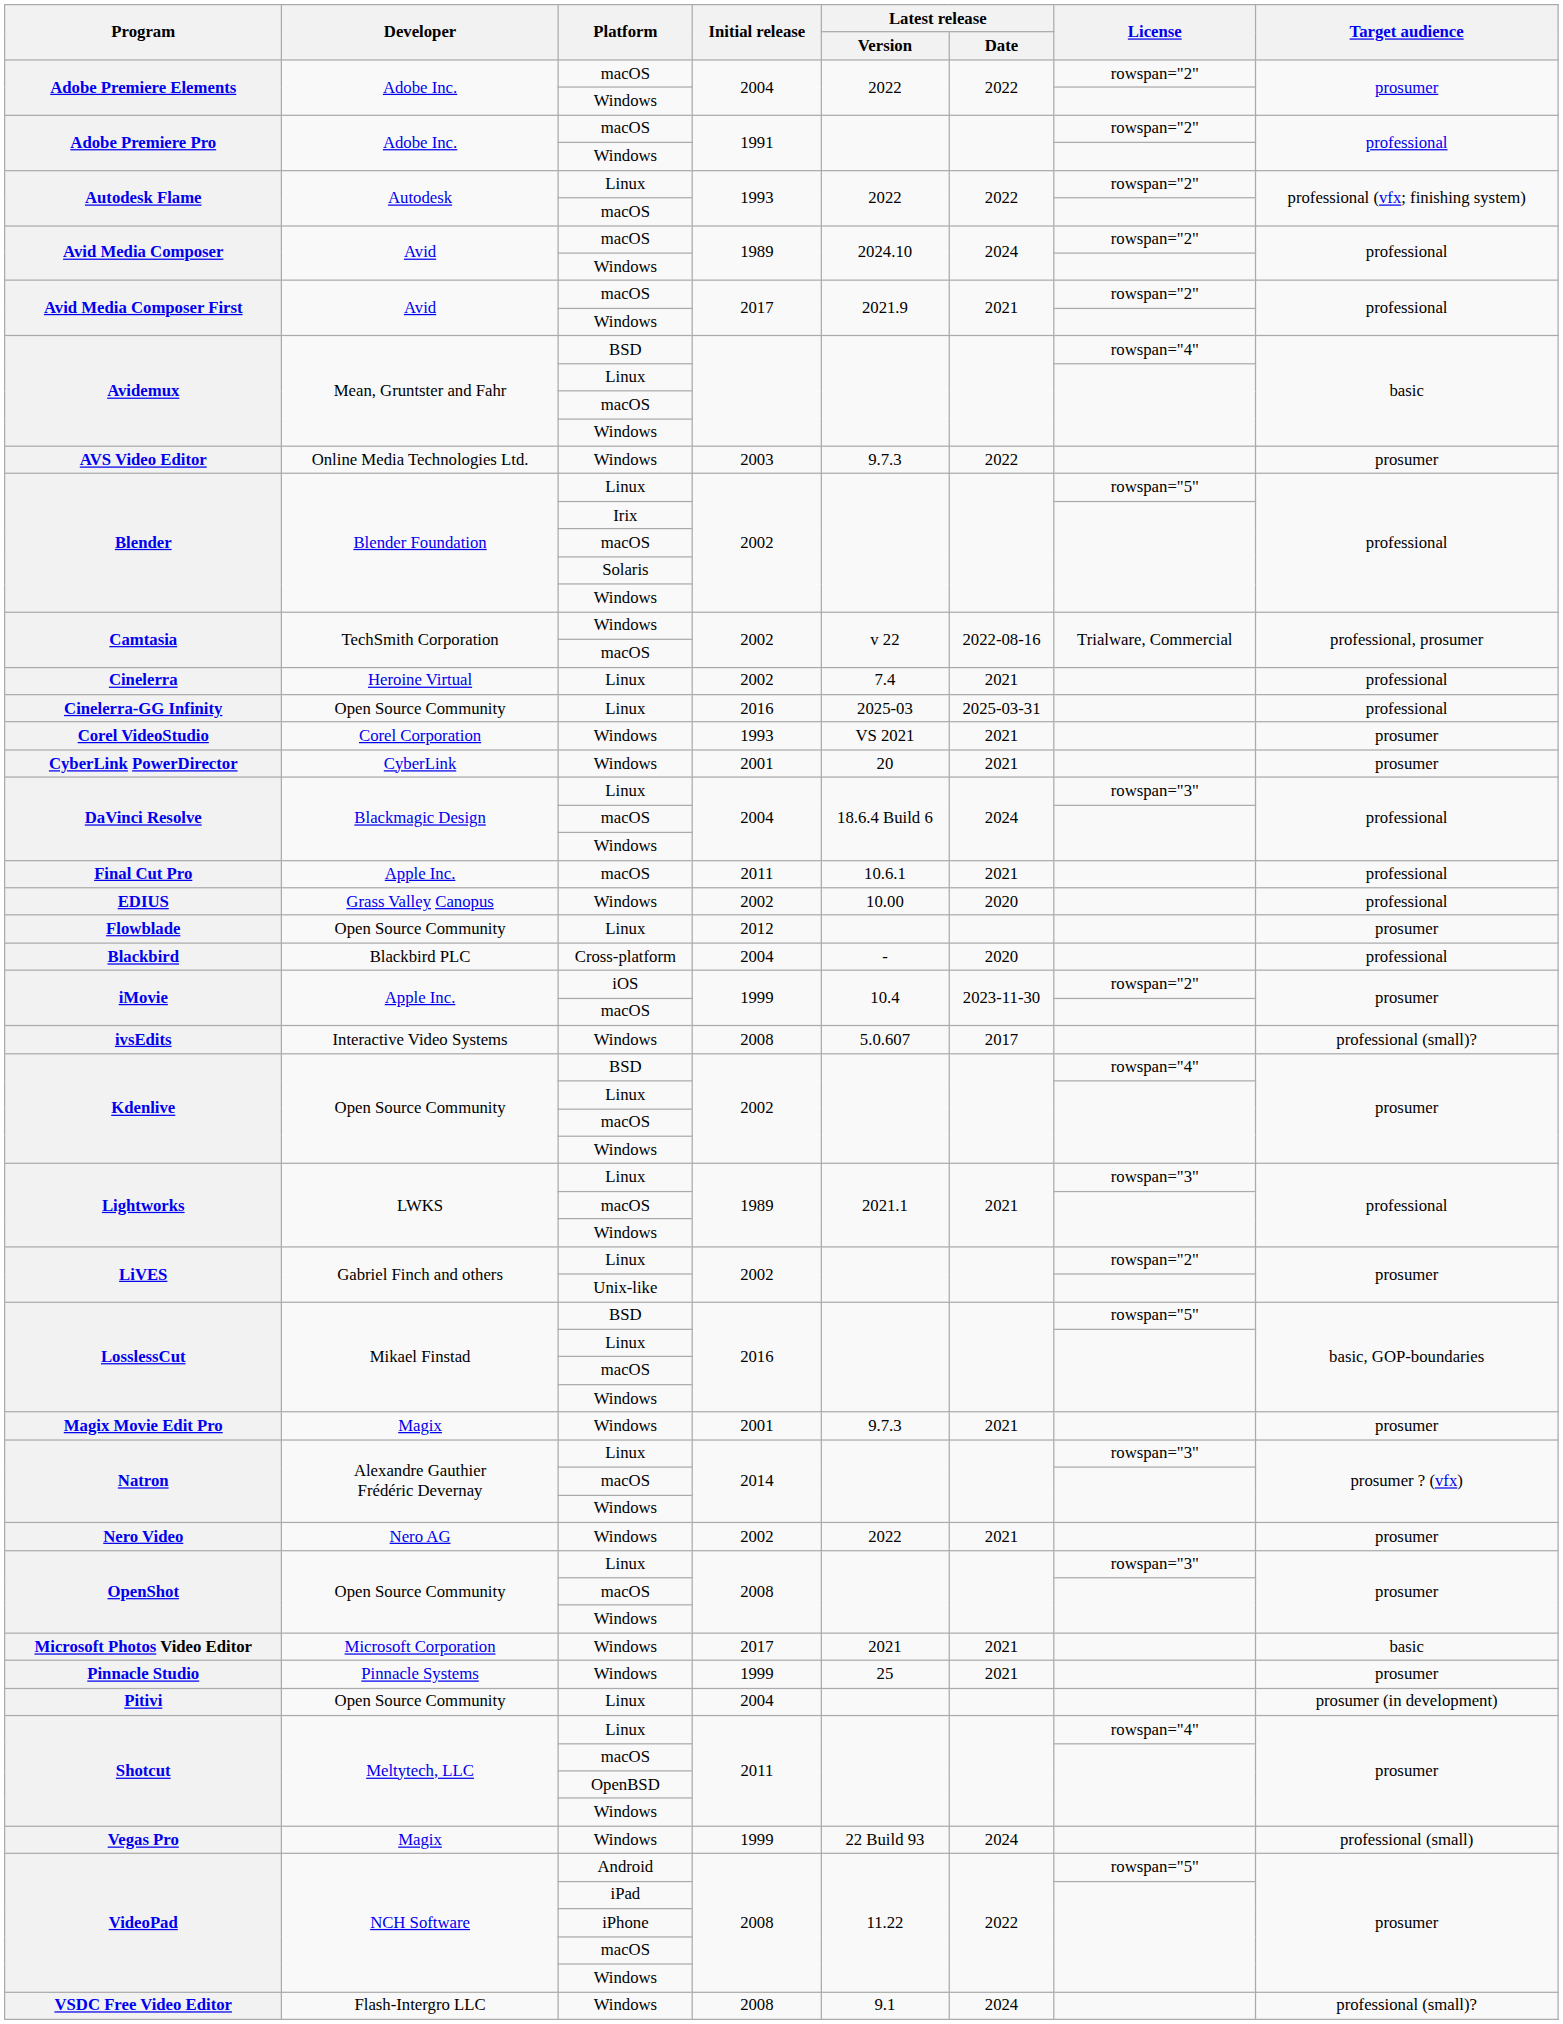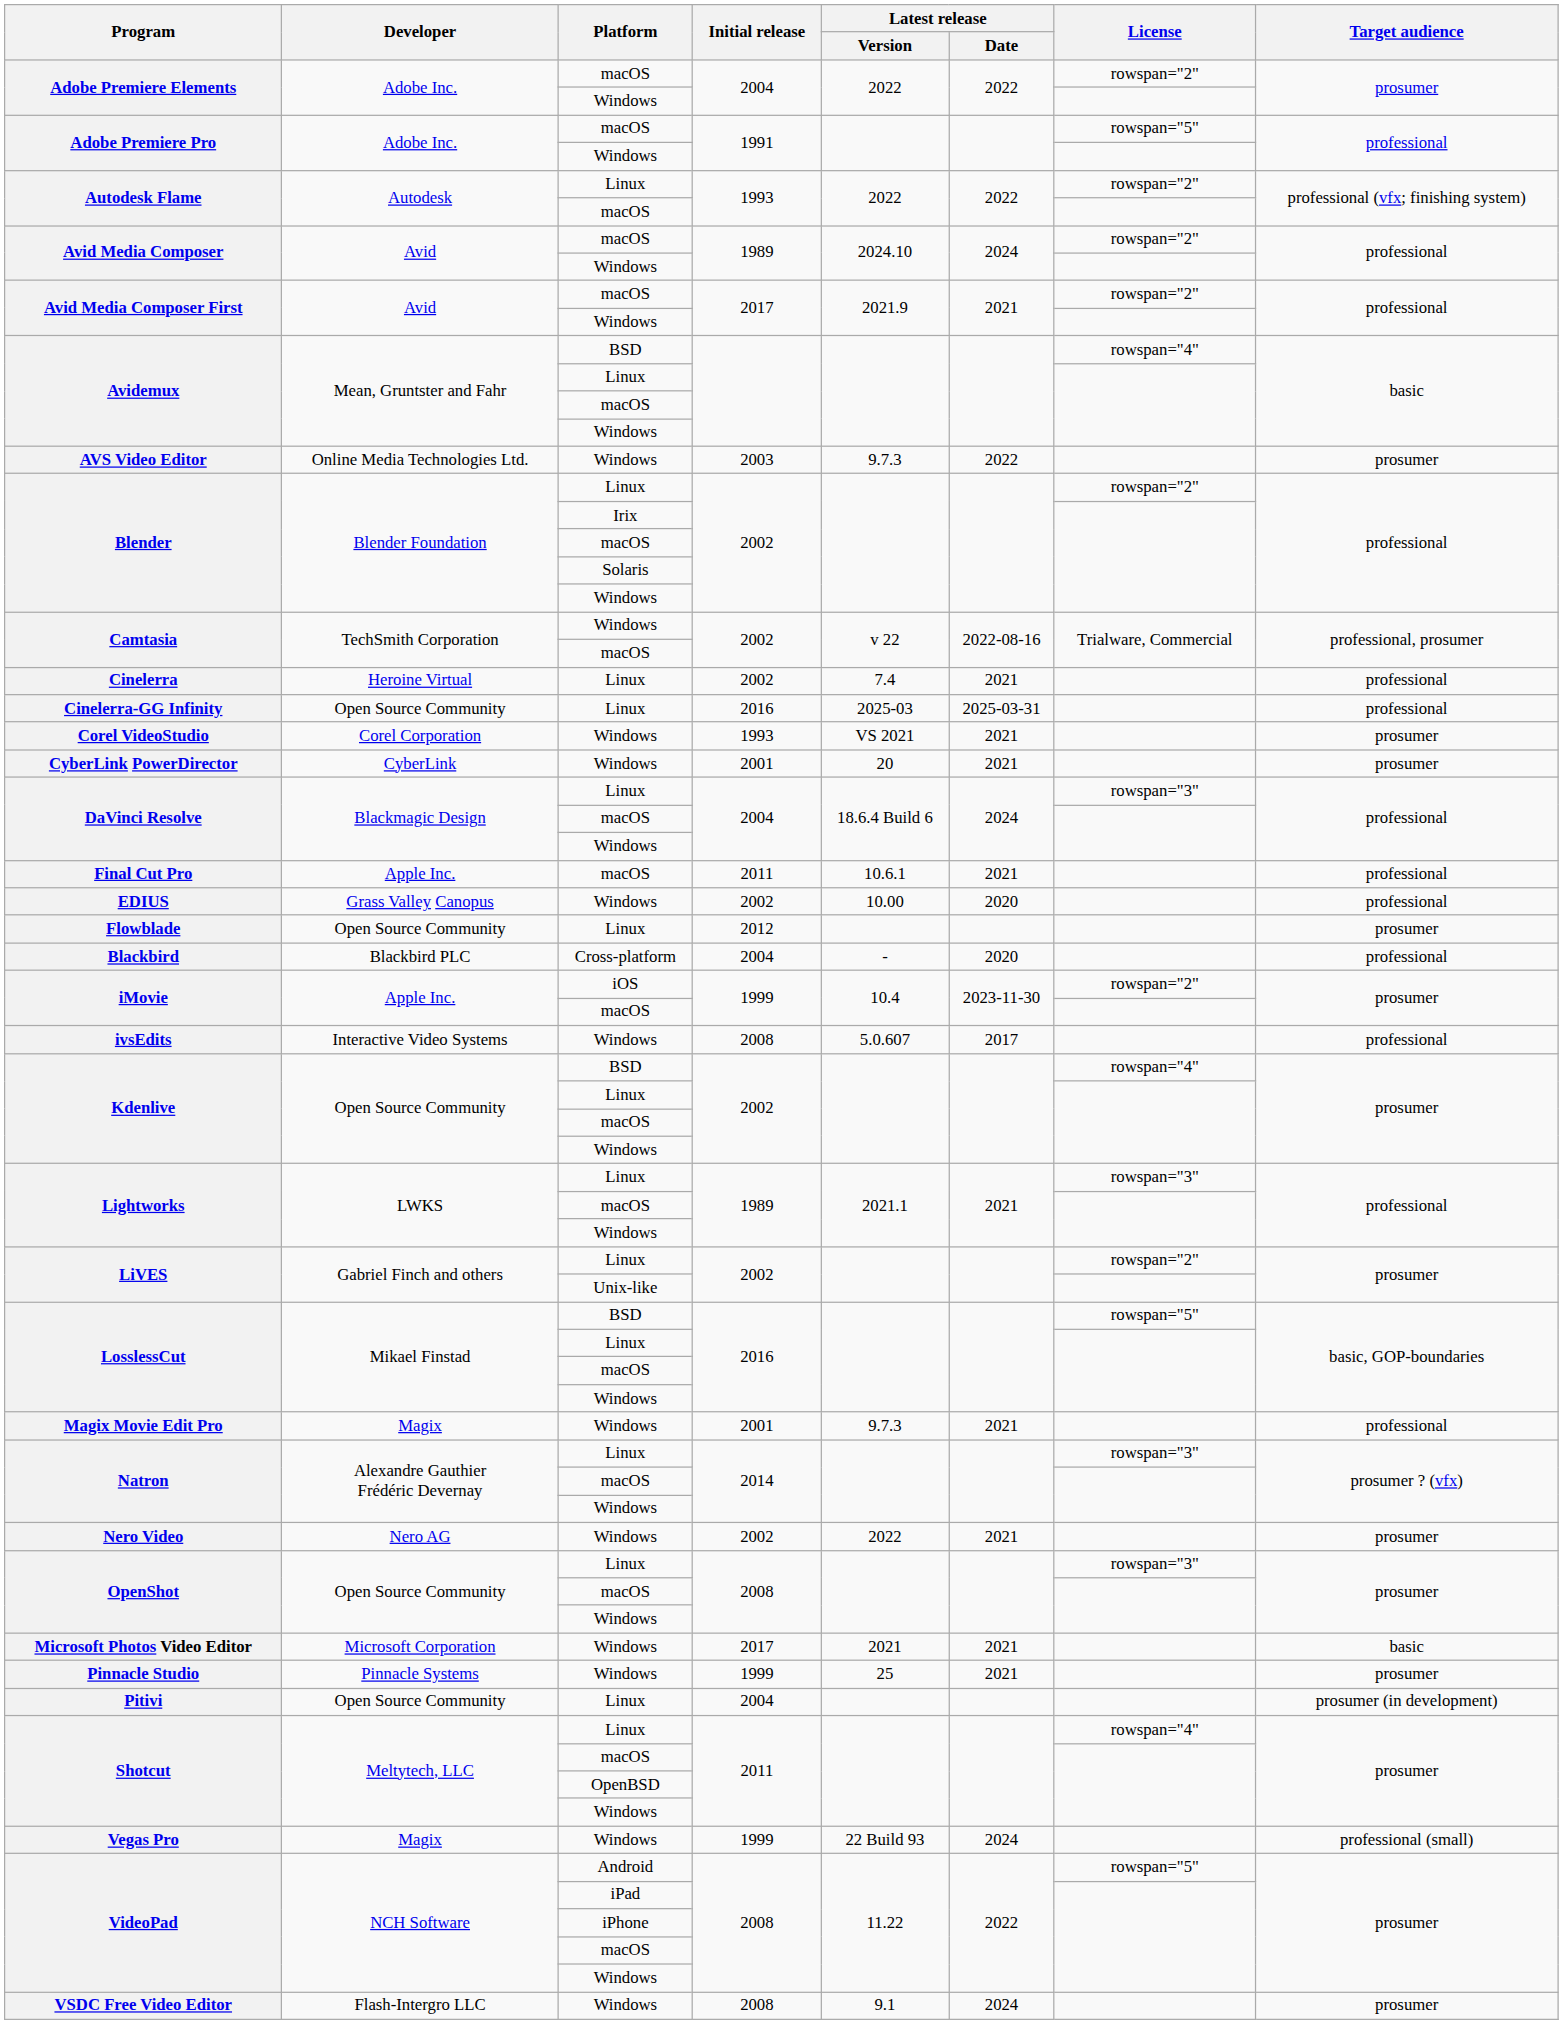(1155, 128) rowspan="2" -> (1155, 128) rowspan="5"
(1155, 487) rowspan="5" -> (1155, 487) rowspan="2"
(1407, 1039) professional (small)? -> (1407, 1039) professional
(1407, 1425) prosumer -> (1407, 1425) professional
(1407, 2004) professional (small)? -> (1407, 2004) prosumer
